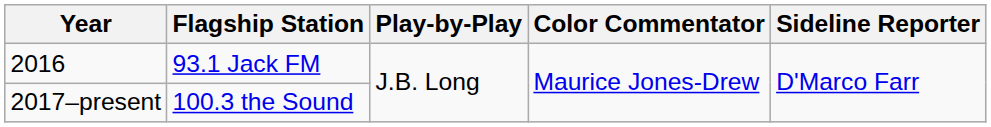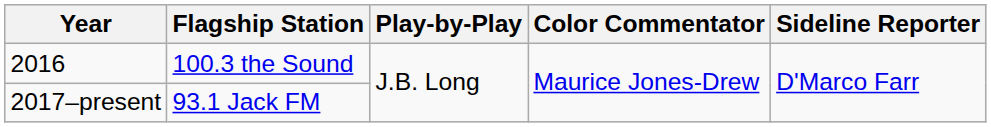(246, 63) 93.1 Jack FM -> (263, 63) 100.3 the Sound
(263, 102) 100.3 the Sound -> (246, 102) 93.1 Jack FM
